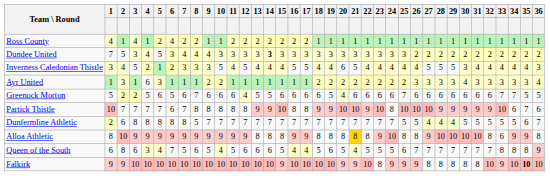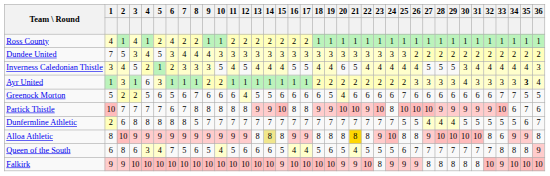(270, 54) bold -> (270, 54) normal
(526, 81) normal -> (526, 81) bold
(270, 136) no background -> (270, 136) khaki background
(526, 163) bold -> (526, 163) normal
